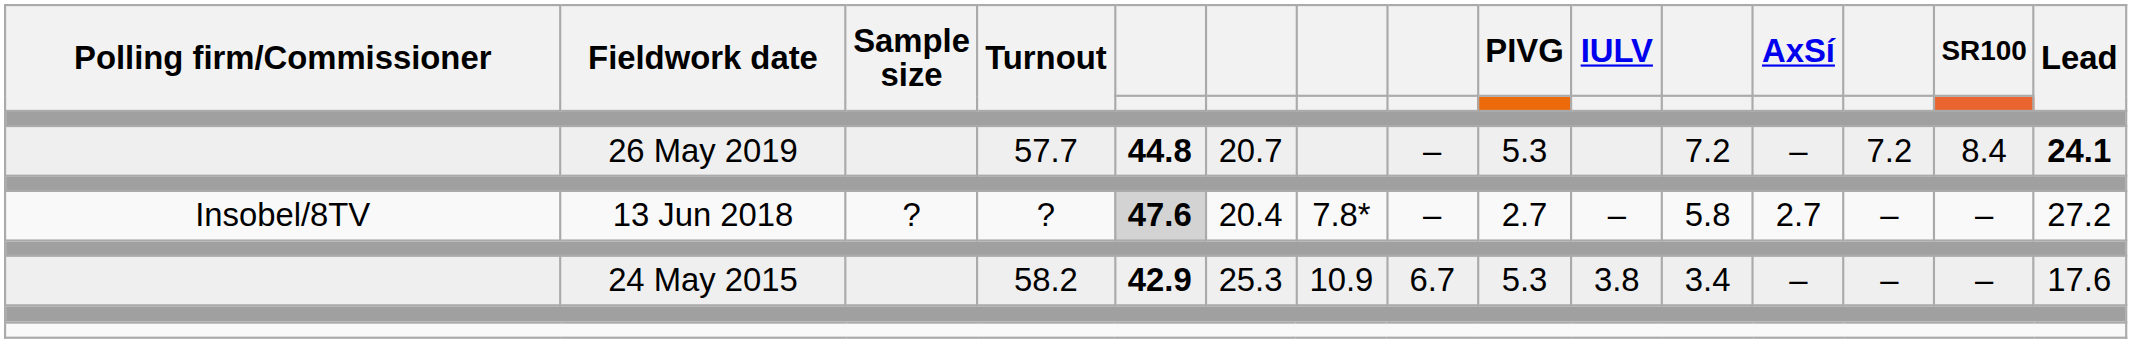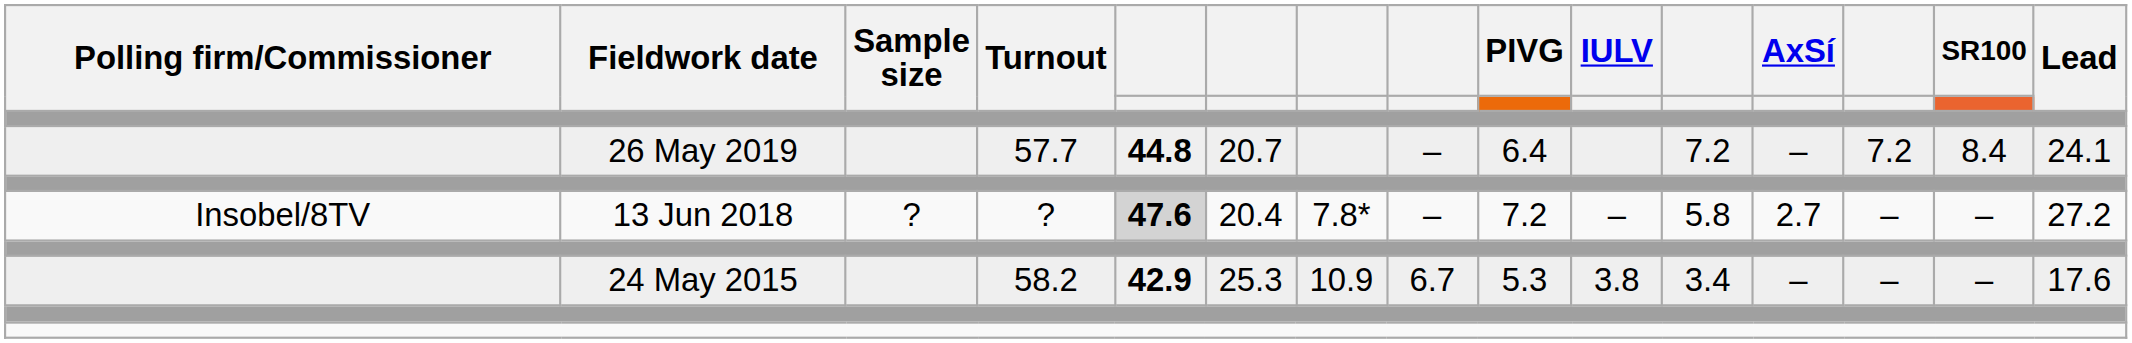(1525, 150) 5.3 -> (1525, 150) 6.4
(2079, 150) bold -> (2079, 150) normal
(1525, 215) 2.7 -> (1525, 215) 7.2
